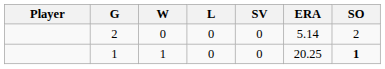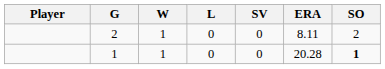(163, 34) 0 -> (163, 34) 1
(308, 34) 5.14 -> (308, 34) 8.11
(308, 53) 20.25 -> (308, 53) 20.28
